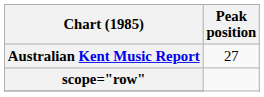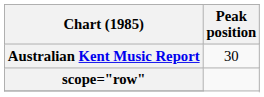(231, 56) 27 -> (231, 56) 30
